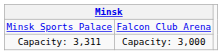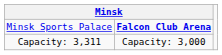(164, 27) normal -> (164, 27) bold
